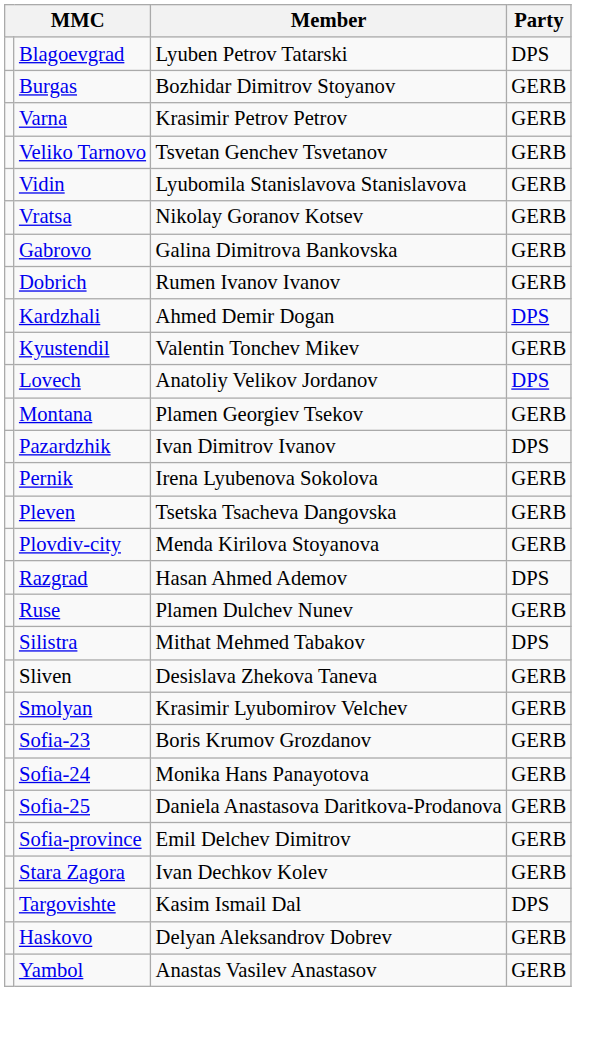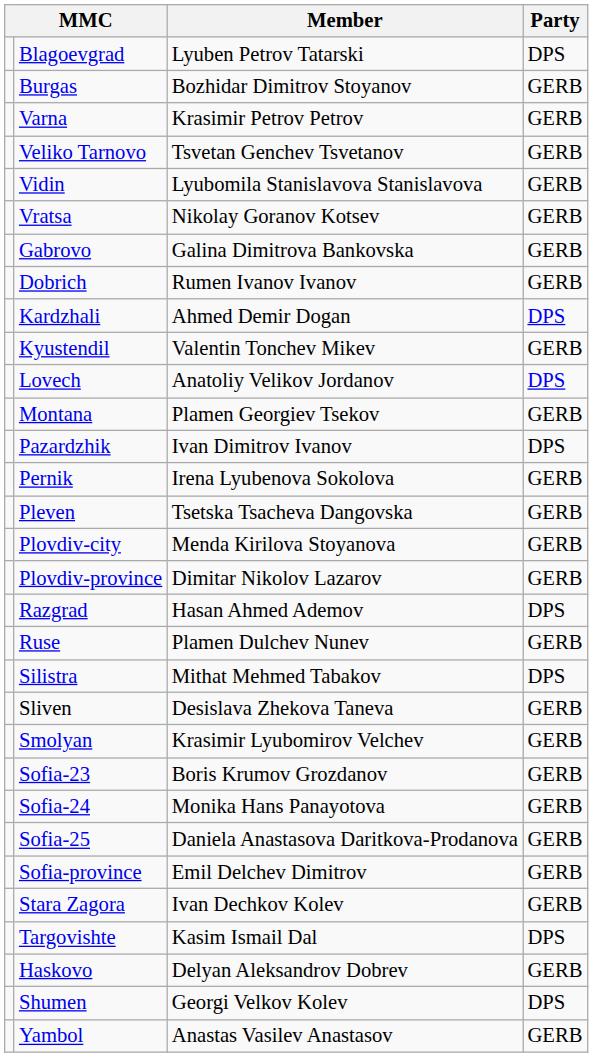+ row: (91, 577)
+ row: (53, 1002)
